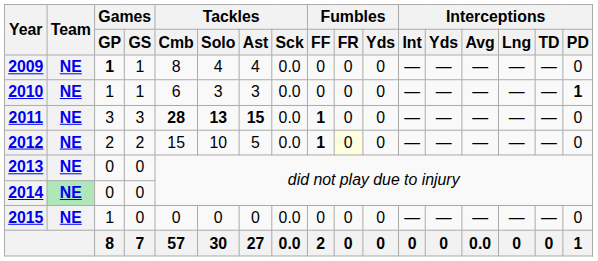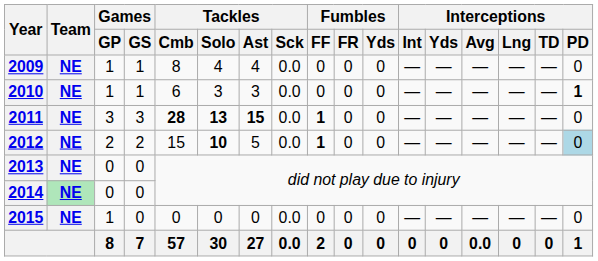(110, 67) bold -> (110, 67) normal
(218, 142) normal -> (218, 142) bold
(348, 142) lightyellow background -> (348, 142) no background
(578, 142) no background -> (578, 142) lightblue background
